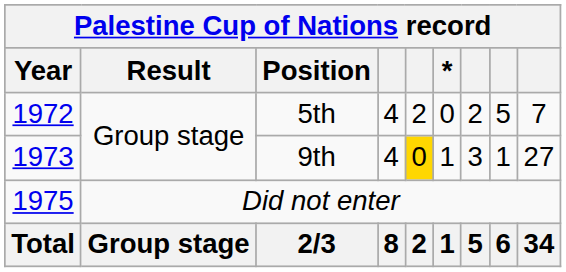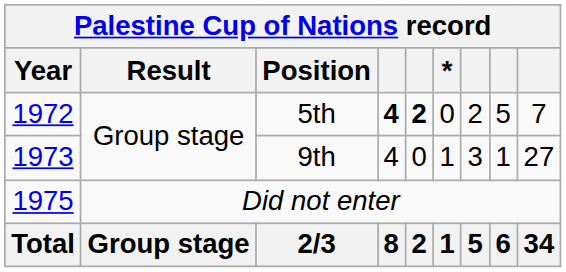(391, 113) normal -> (391, 113) bold
(419, 113) normal -> (419, 113) bold
(419, 157) gold background -> (419, 157) no background
